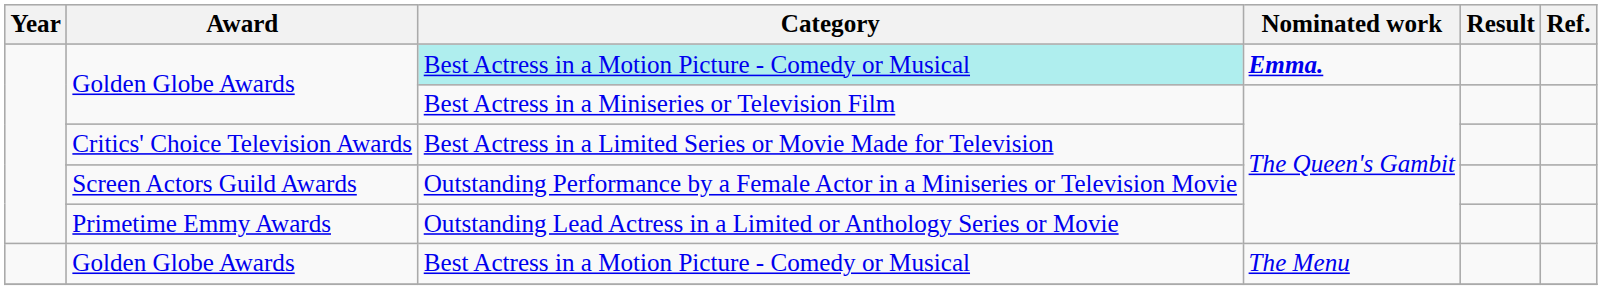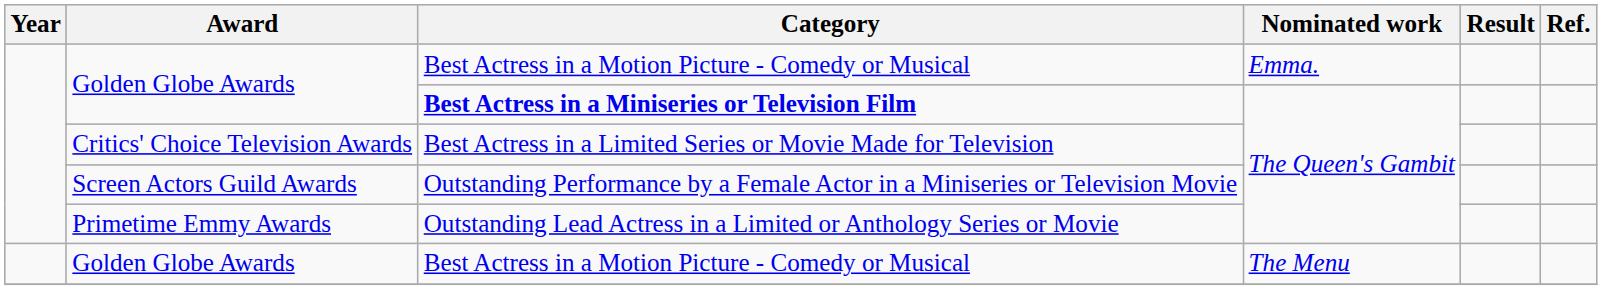(697, 64) paleturquoise background -> (697, 64) no background
(1286, 64) bold -> (1284, 64) normal
(659, 104) normal -> (670, 104) bold
